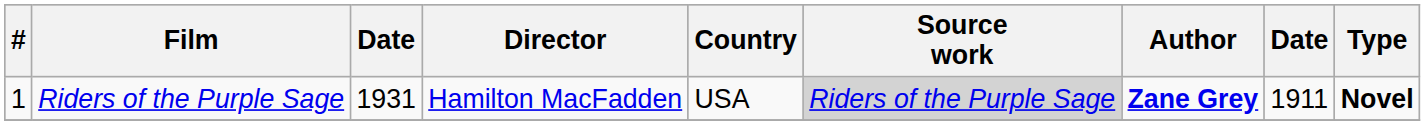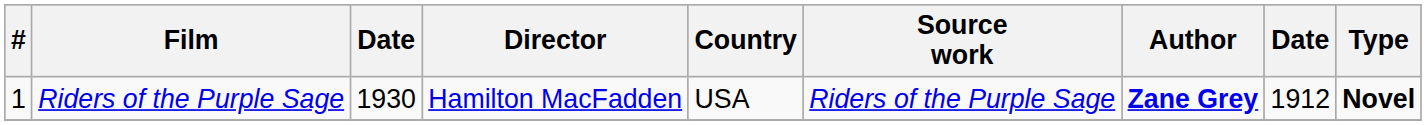(386, 98) 1931 -> (386, 98) 1930
(962, 98) lightgrey background -> (962, 98) no background
(1299, 98) 1911 -> (1300, 98) 1912
